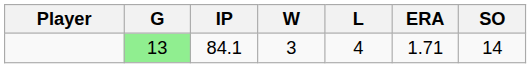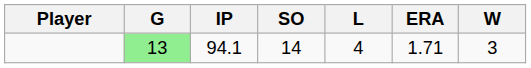columns swapped: (291, 18) <-> (492, 18)
(224, 47) 84.1 -> (224, 47) 94.1
